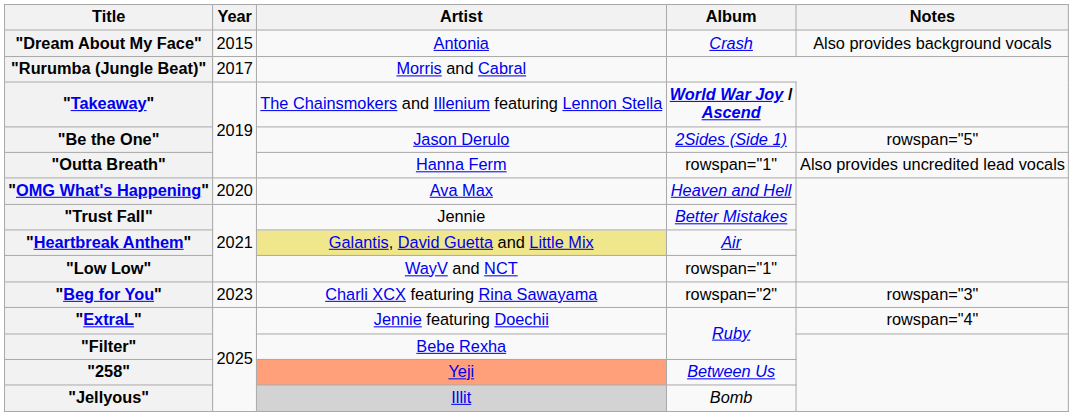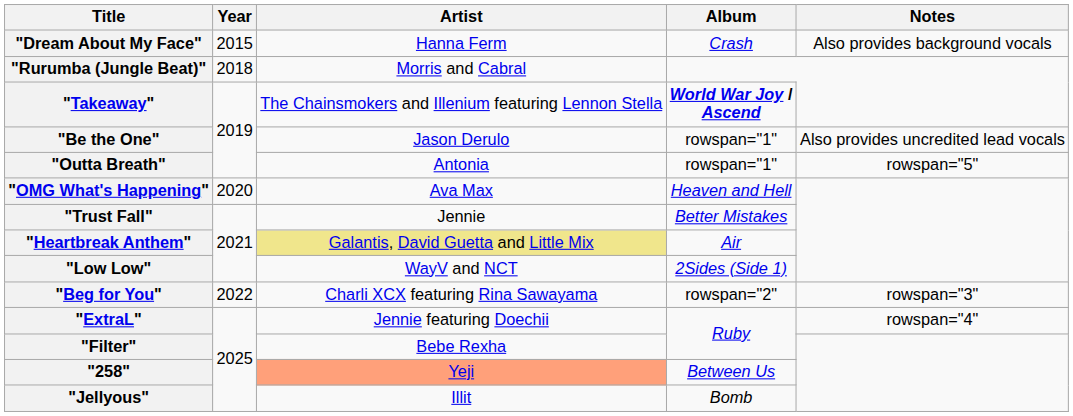(461, 43) Antonia -> (461, 43) Hanna Ferm
(235, 69) 2017 -> (235, 69) 2018
(731, 139) 2Sides (Side 1) -> (731, 139) rowspan="1"
(932, 139) rowspan="5" -> (932, 139) Also provides uncredited lead vocals
(461, 165) Hanna Ferm -> (461, 165) Antonia
(932, 165) Also provides uncredited lead vocals -> (932, 165) rowspan="5"
(731, 268) rowspan="1" -> (731, 268) 2Sides (Side 1)
(235, 294) 2023 -> (235, 294) 2022
(461, 398) lightgrey background -> (461, 398) no background
